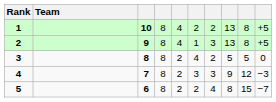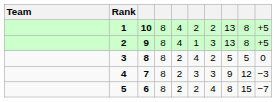columns swapped: (18, 12) <-> (47, 12)
